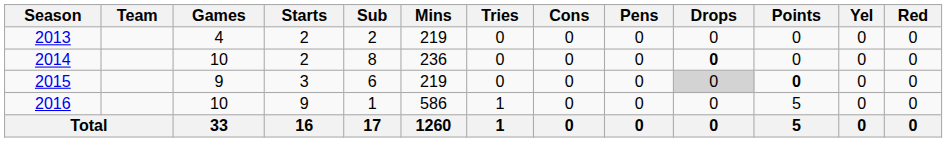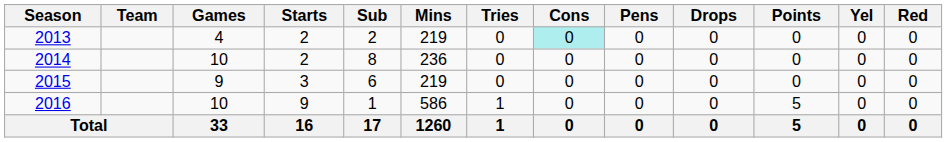(569, 37) no background -> (569, 37) paleturquoise background
(714, 59) bold -> (714, 59) normal
(714, 81) lightgrey background -> (714, 81) no background
(796, 81) bold -> (796, 81) normal
